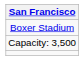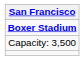(42, 27) normal -> (42, 27) bold
